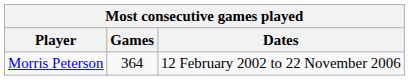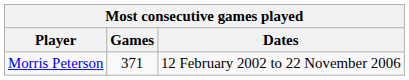(132, 63) 364 -> (132, 63) 371
